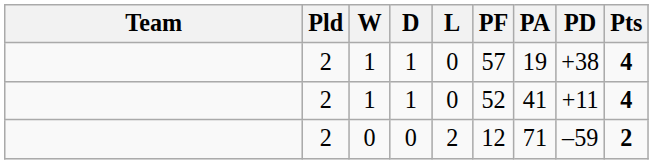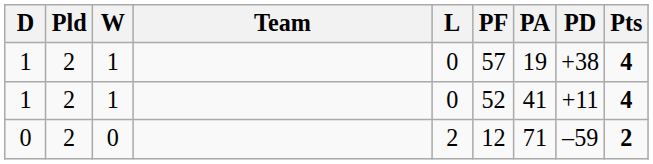columns swapped: (154, 23) <-> (411, 23)
